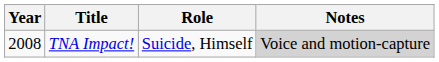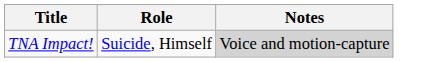- column: (25, 17)
